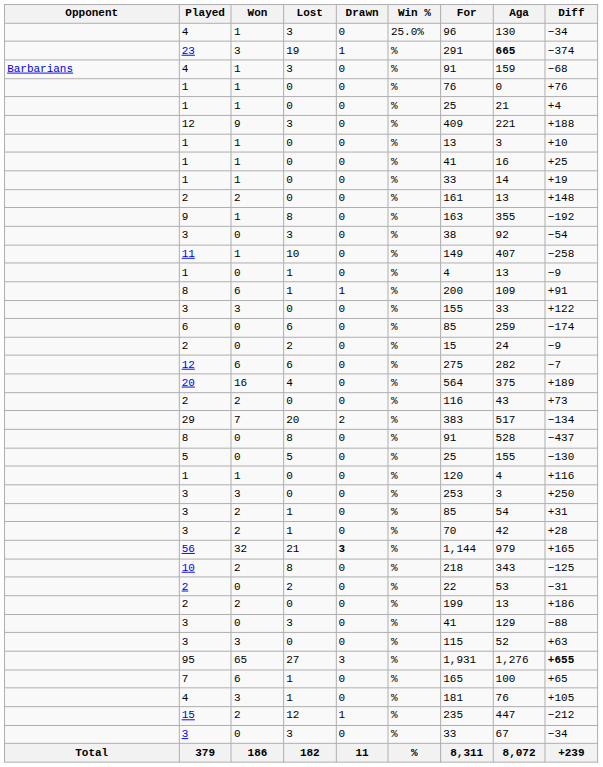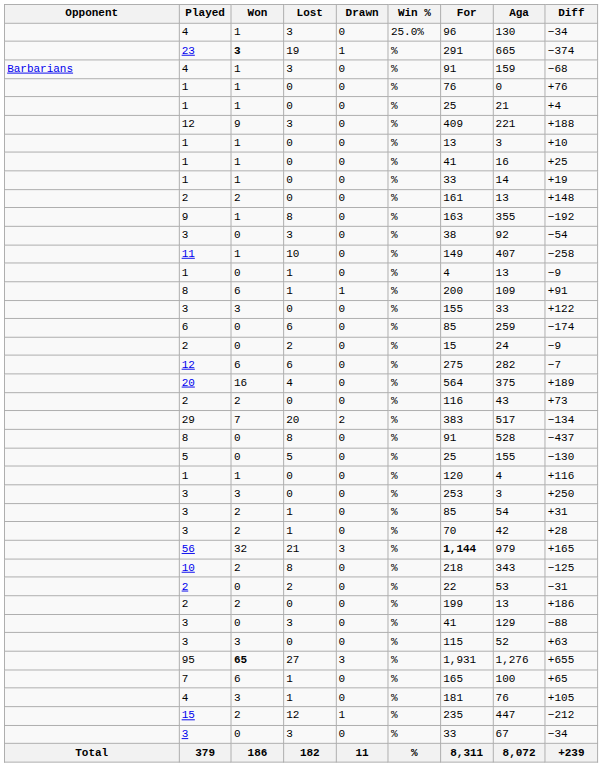(237, 50) normal -> (237, 50) bold
(505, 50) bold -> (505, 50) normal
(342, 549) bold -> (342, 549) normal
(460, 549) normal -> (460, 549) bold
(241, 660) normal -> (241, 660) bold
(561, 660) bold -> (561, 660) normal
